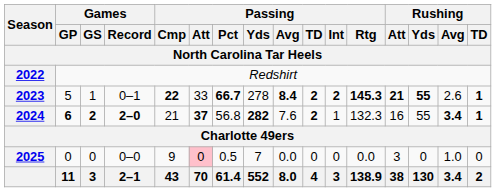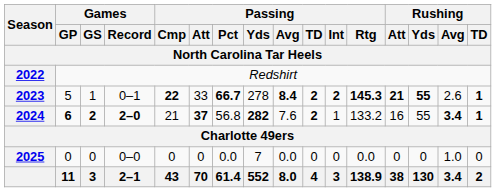(366, 116) 132.3 -> (366, 116) 133.2
(172, 156) 9 -> (172, 156) 0
(201, 156) pink background -> (201, 156) no background
(228, 156) 0.5 -> (228, 156) 0.0
(397, 156) 3 -> (397, 156) 0
